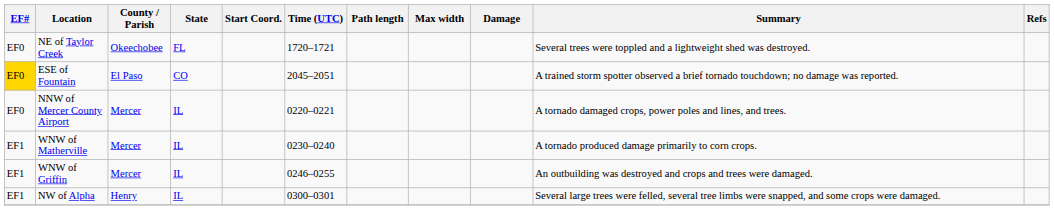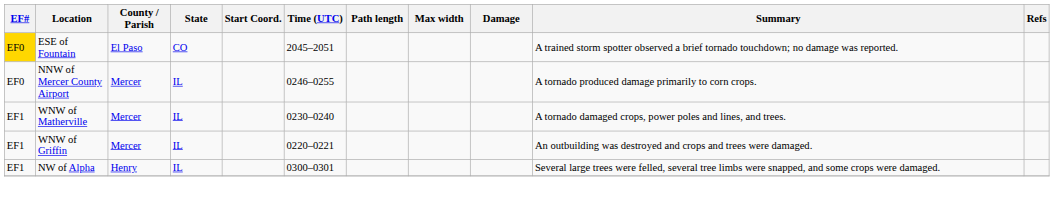- row: (66, 47)
(311, 110) 0220–0221 -> (310, 82) 0246–0255
(661, 110) A tornado damaged crops, power poles and lines, and trees. -> (646, 82) A tornado produced damage primarily to corn crops.
(646, 145) A tornado produced damage primarily to corn crops. -> (660, 116) A tornado damaged crops, power poles and lines, and trees.
(311, 173) 0246–0255 -> (310, 145) 0220–0221
